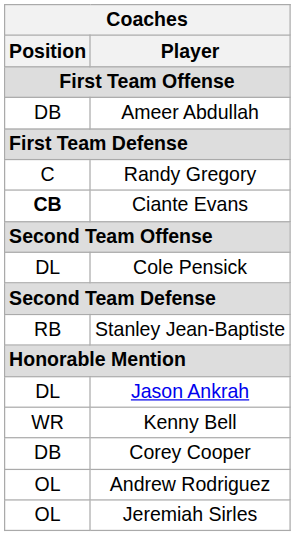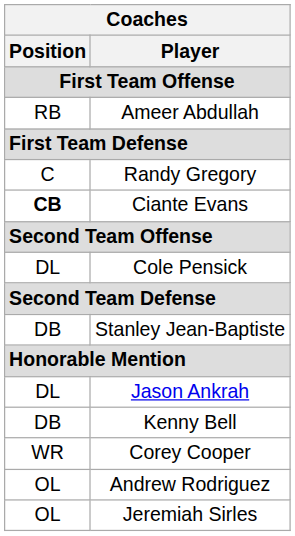(48, 112) DB -> (48, 112) RB
(48, 329) RB -> (48, 329) DB
(48, 422) WR -> (48, 422) DB
(48, 453) DB -> (48, 453) WR
